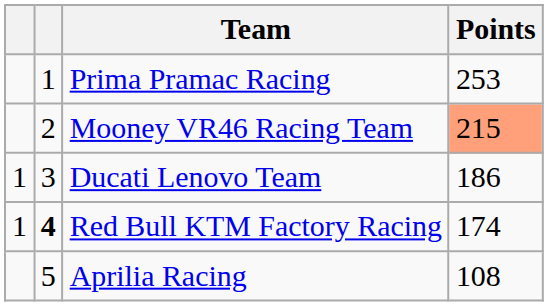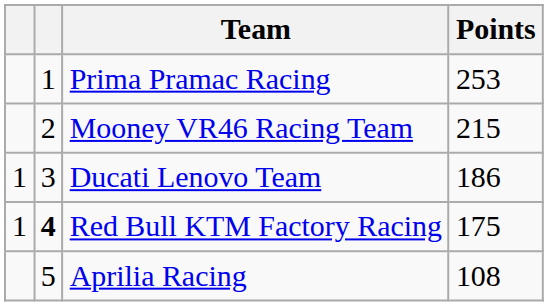(478, 128) lightsalmon background -> (478, 128) no background
(478, 226) 174 -> (478, 226) 175
